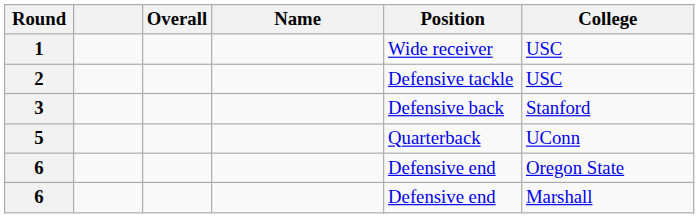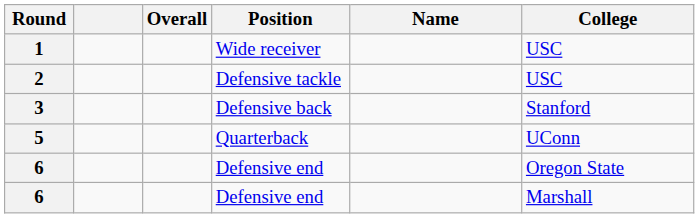columns swapped: (298, 19) <-> (453, 19)
